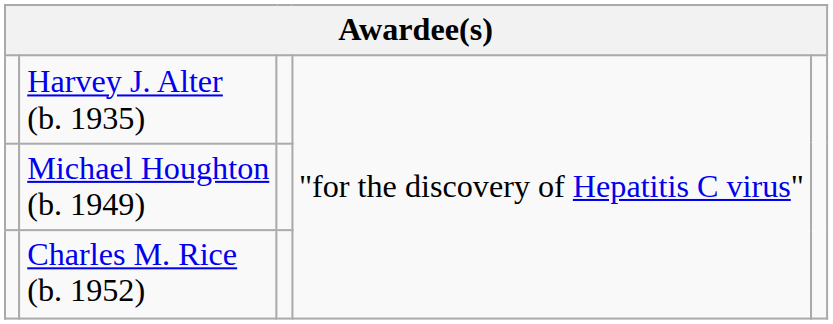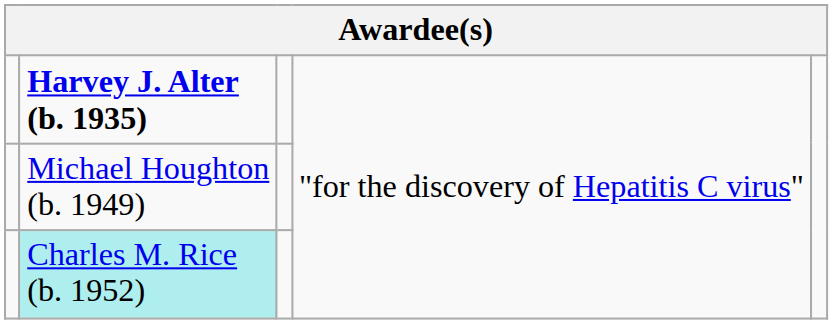(125, 99) normal -> (133, 99) bold
(132, 273) no background -> (132, 273) paleturquoise background
